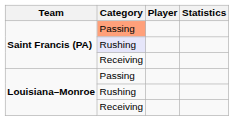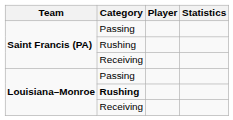(117, 29) lightsalmon background -> (117, 29) no background
(118, 44) lavender background -> (118, 44) no background
(118, 91) normal -> (119, 91) bold
